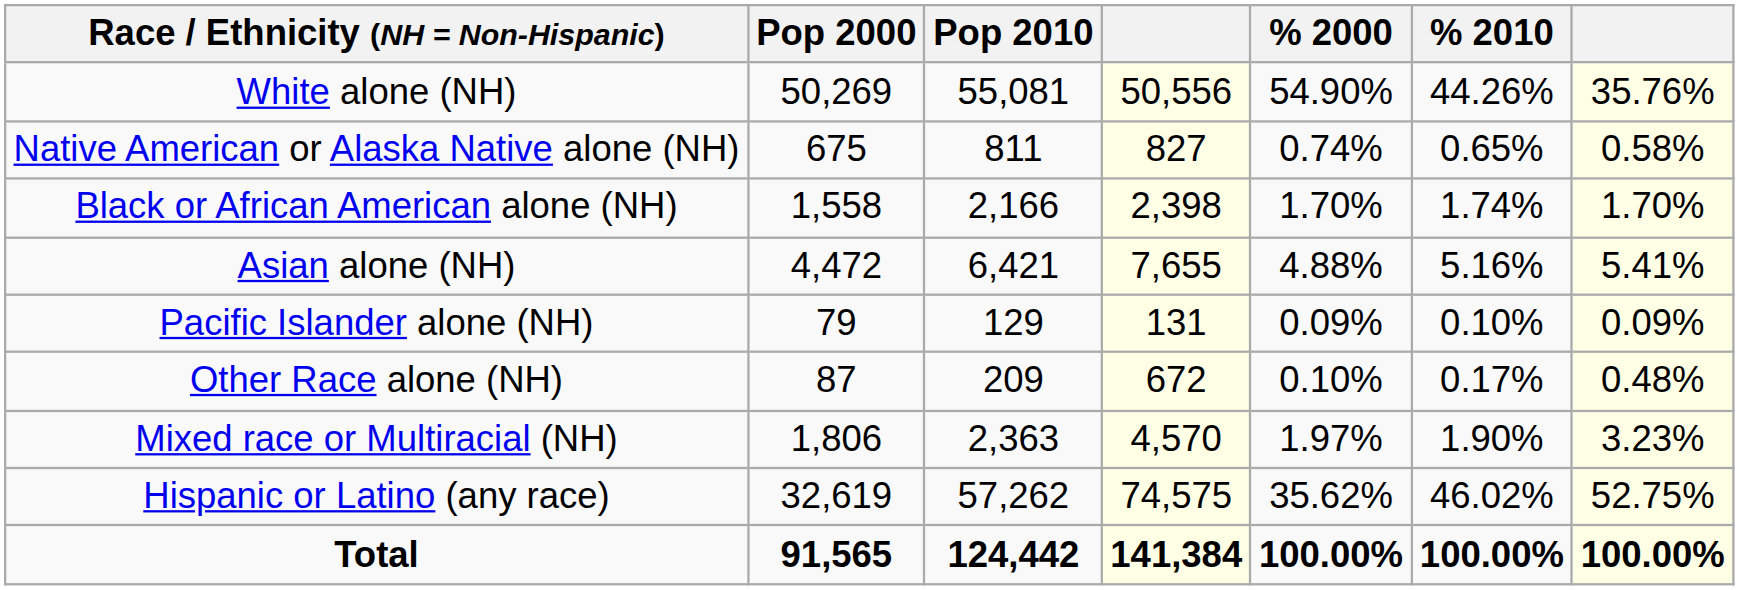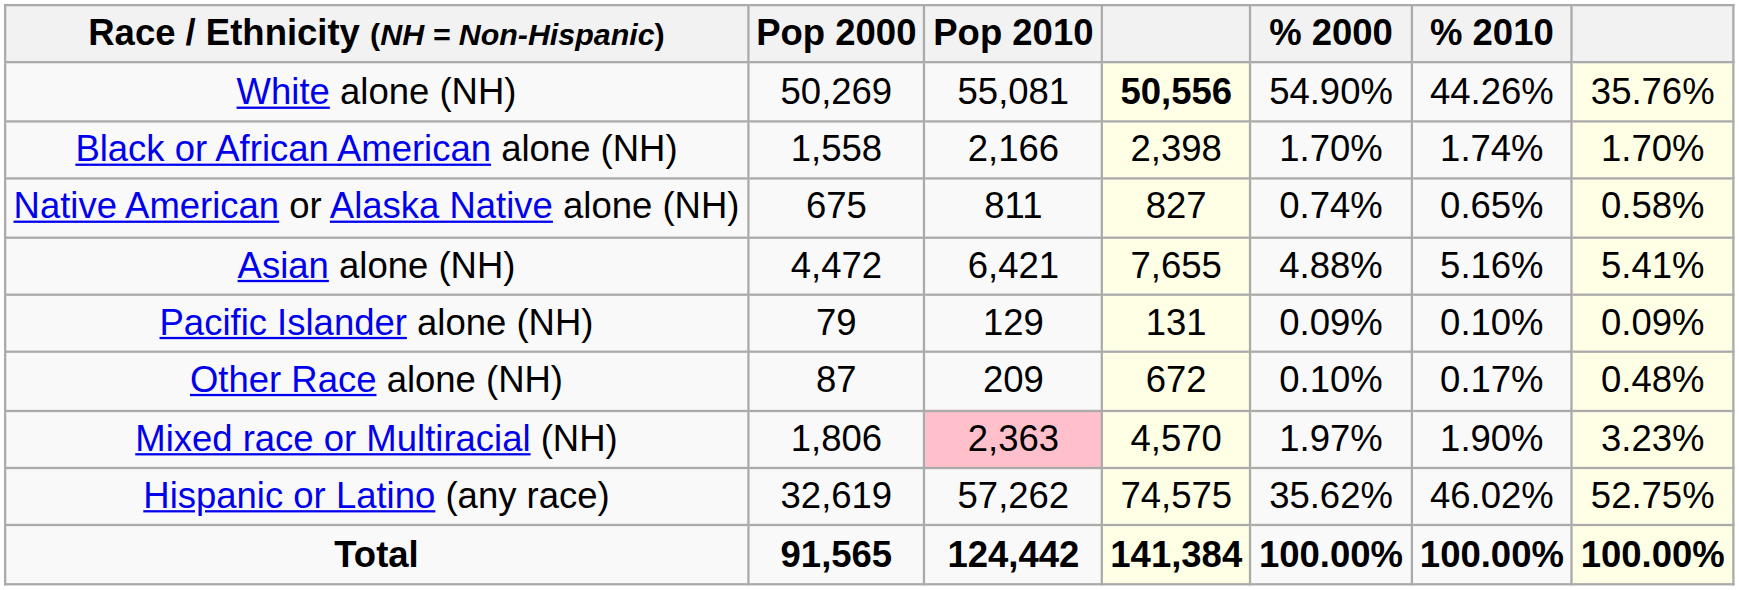(1176, 91) normal -> (1176, 91) bold
rows swapped: (376, 206) <-> (376, 149)
(1013, 438) no background -> (1013, 438) pink background
